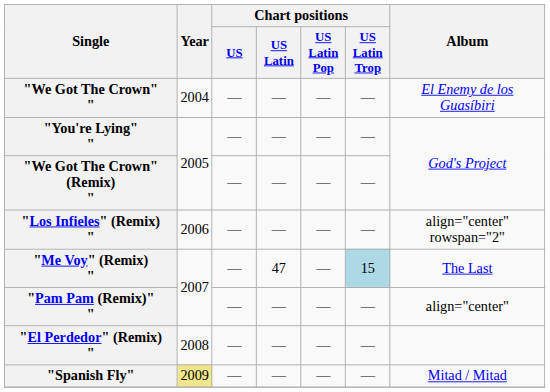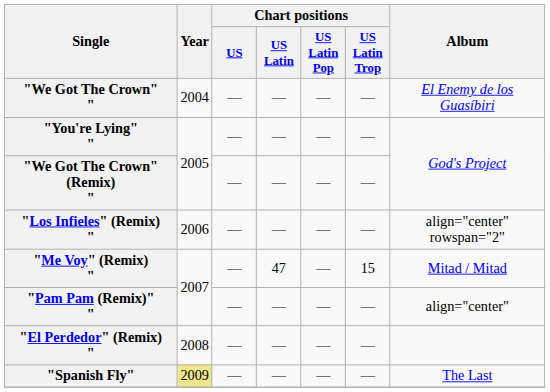(368, 268) lightblue background -> (368, 268) no background
(467, 268) The Last -> (467, 268) Mitad / Mitad
(467, 376) Mitad / Mitad -> (467, 376) The Last
